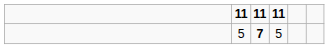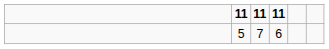(260, 33) bold -> (260, 33) normal
(279, 33) 5 -> (279, 33) 6
